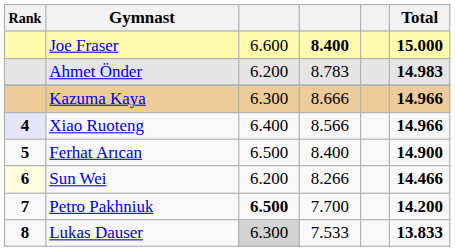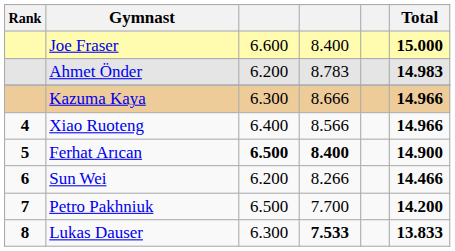(330, 44) bold -> (330, 44) normal
(25, 125) lavender background -> (25, 125) no background
(269, 152) normal -> (269, 152) bold
(330, 152) normal -> (330, 152) bold
(25, 179) lightyellow background -> (25, 179) no background
(269, 206) bold -> (269, 206) normal
(269, 233) lightgrey background -> (269, 233) no background
(330, 233) normal -> (330, 233) bold
